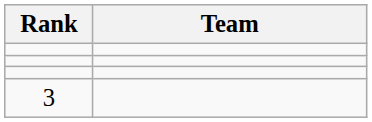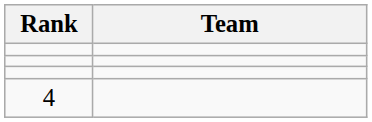(49, 97) 3 -> (49, 97) 4
